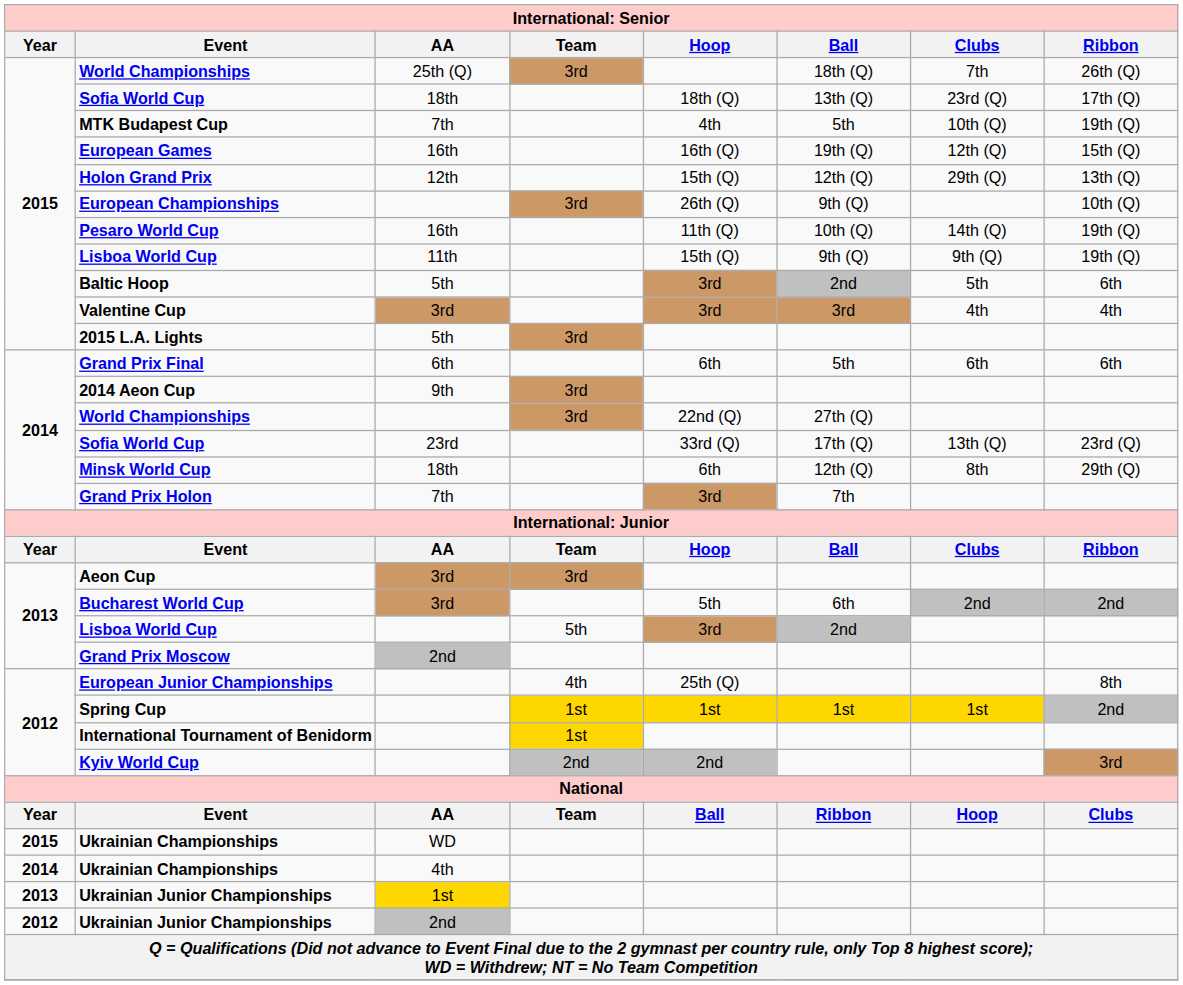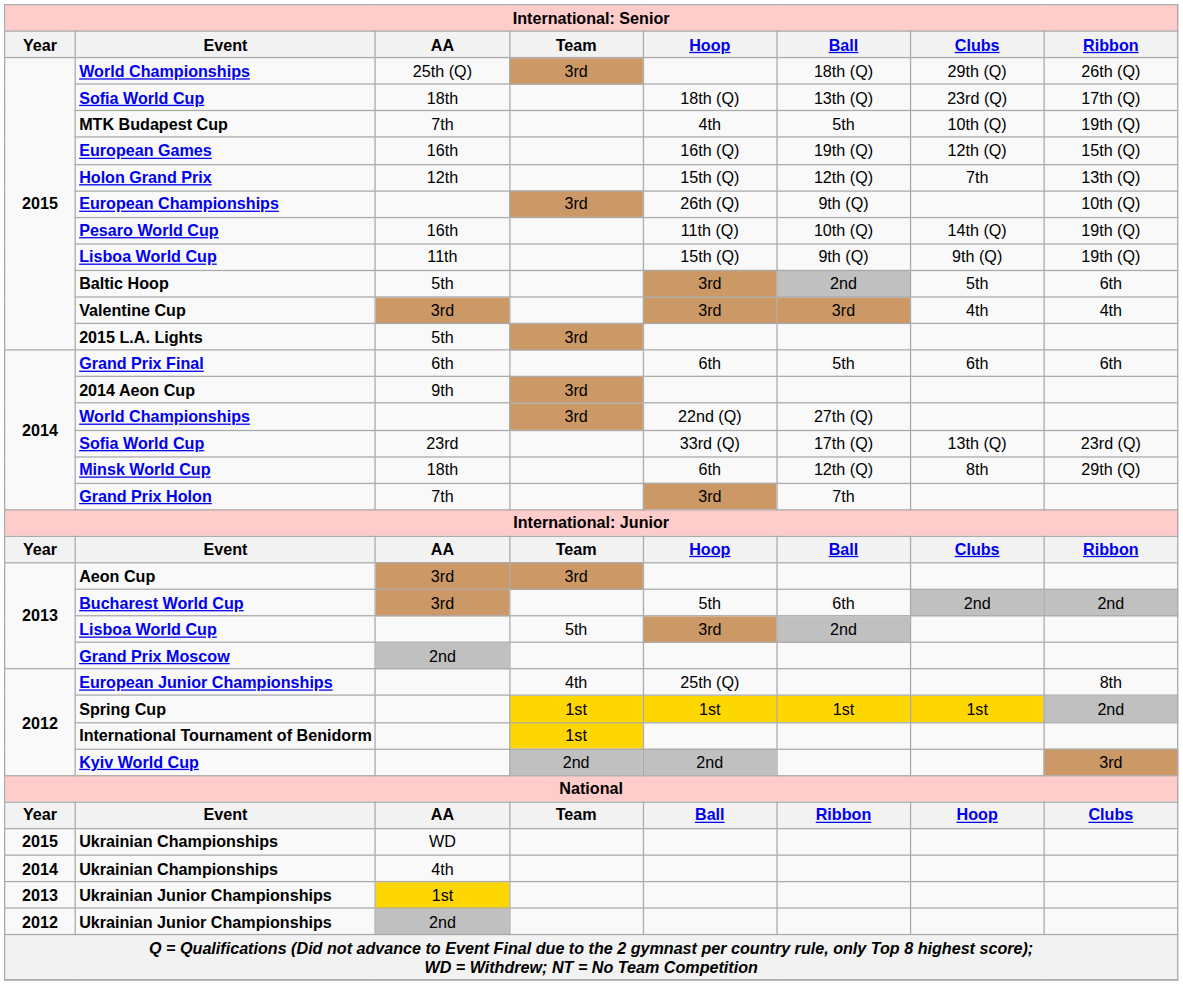(977, 71) 7th -> (977, 71) 29th (Q)
(977, 177) 29th (Q) -> (977, 177) 7th
